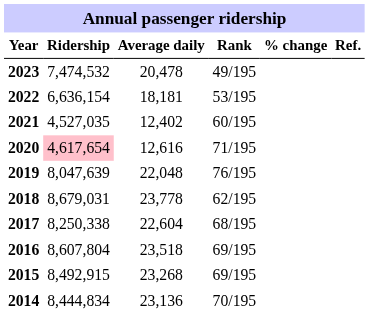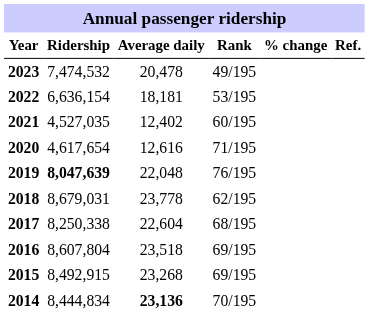(79, 148) pink background -> (79, 148) no background
(79, 173) normal -> (79, 173) bold
(161, 300) normal -> (161, 300) bold
